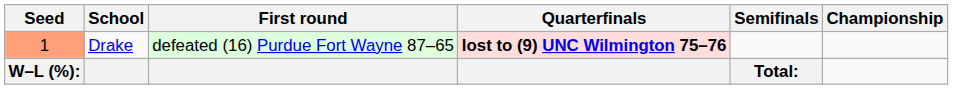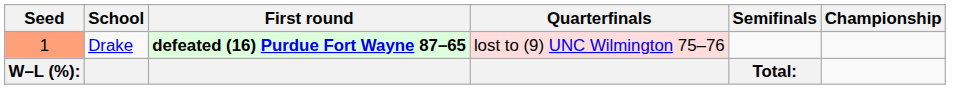(303, 45) normal -> (309, 45) bold
(594, 45) bold -> (599, 45) normal
